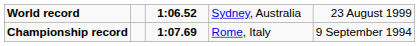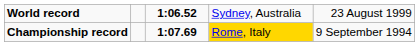(241, 32) no background -> (241, 32) gold background
